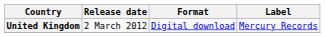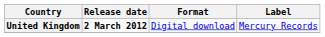(115, 26) normal -> (115, 26) bold
